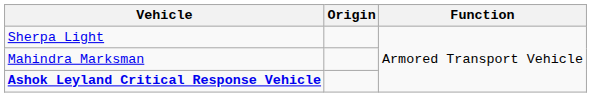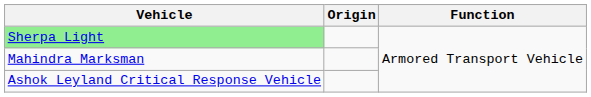(56, 37) no background -> (56, 37) lightgreen background
(164, 81) bold -> (164, 81) normal
